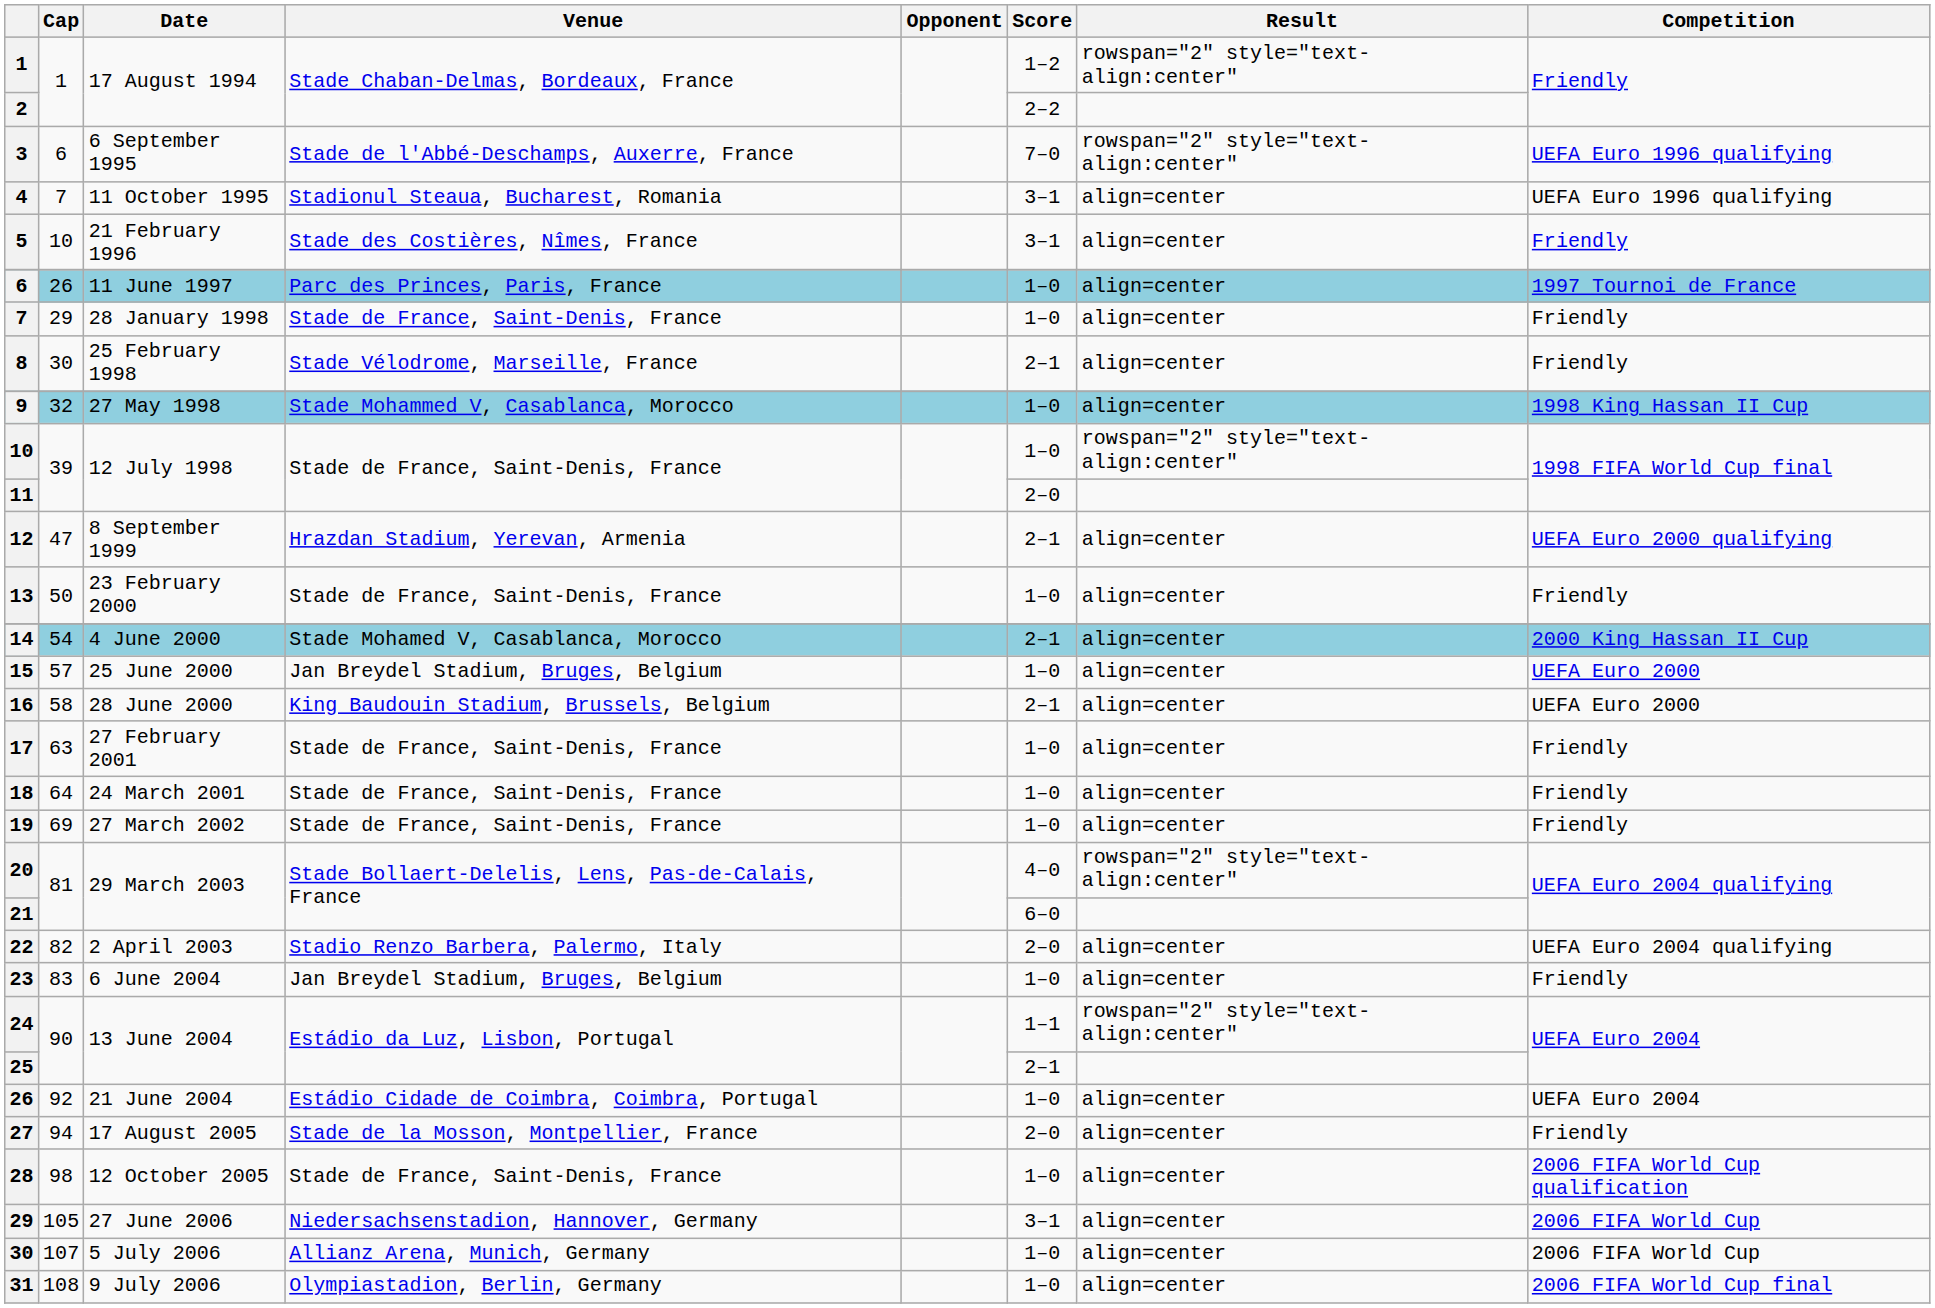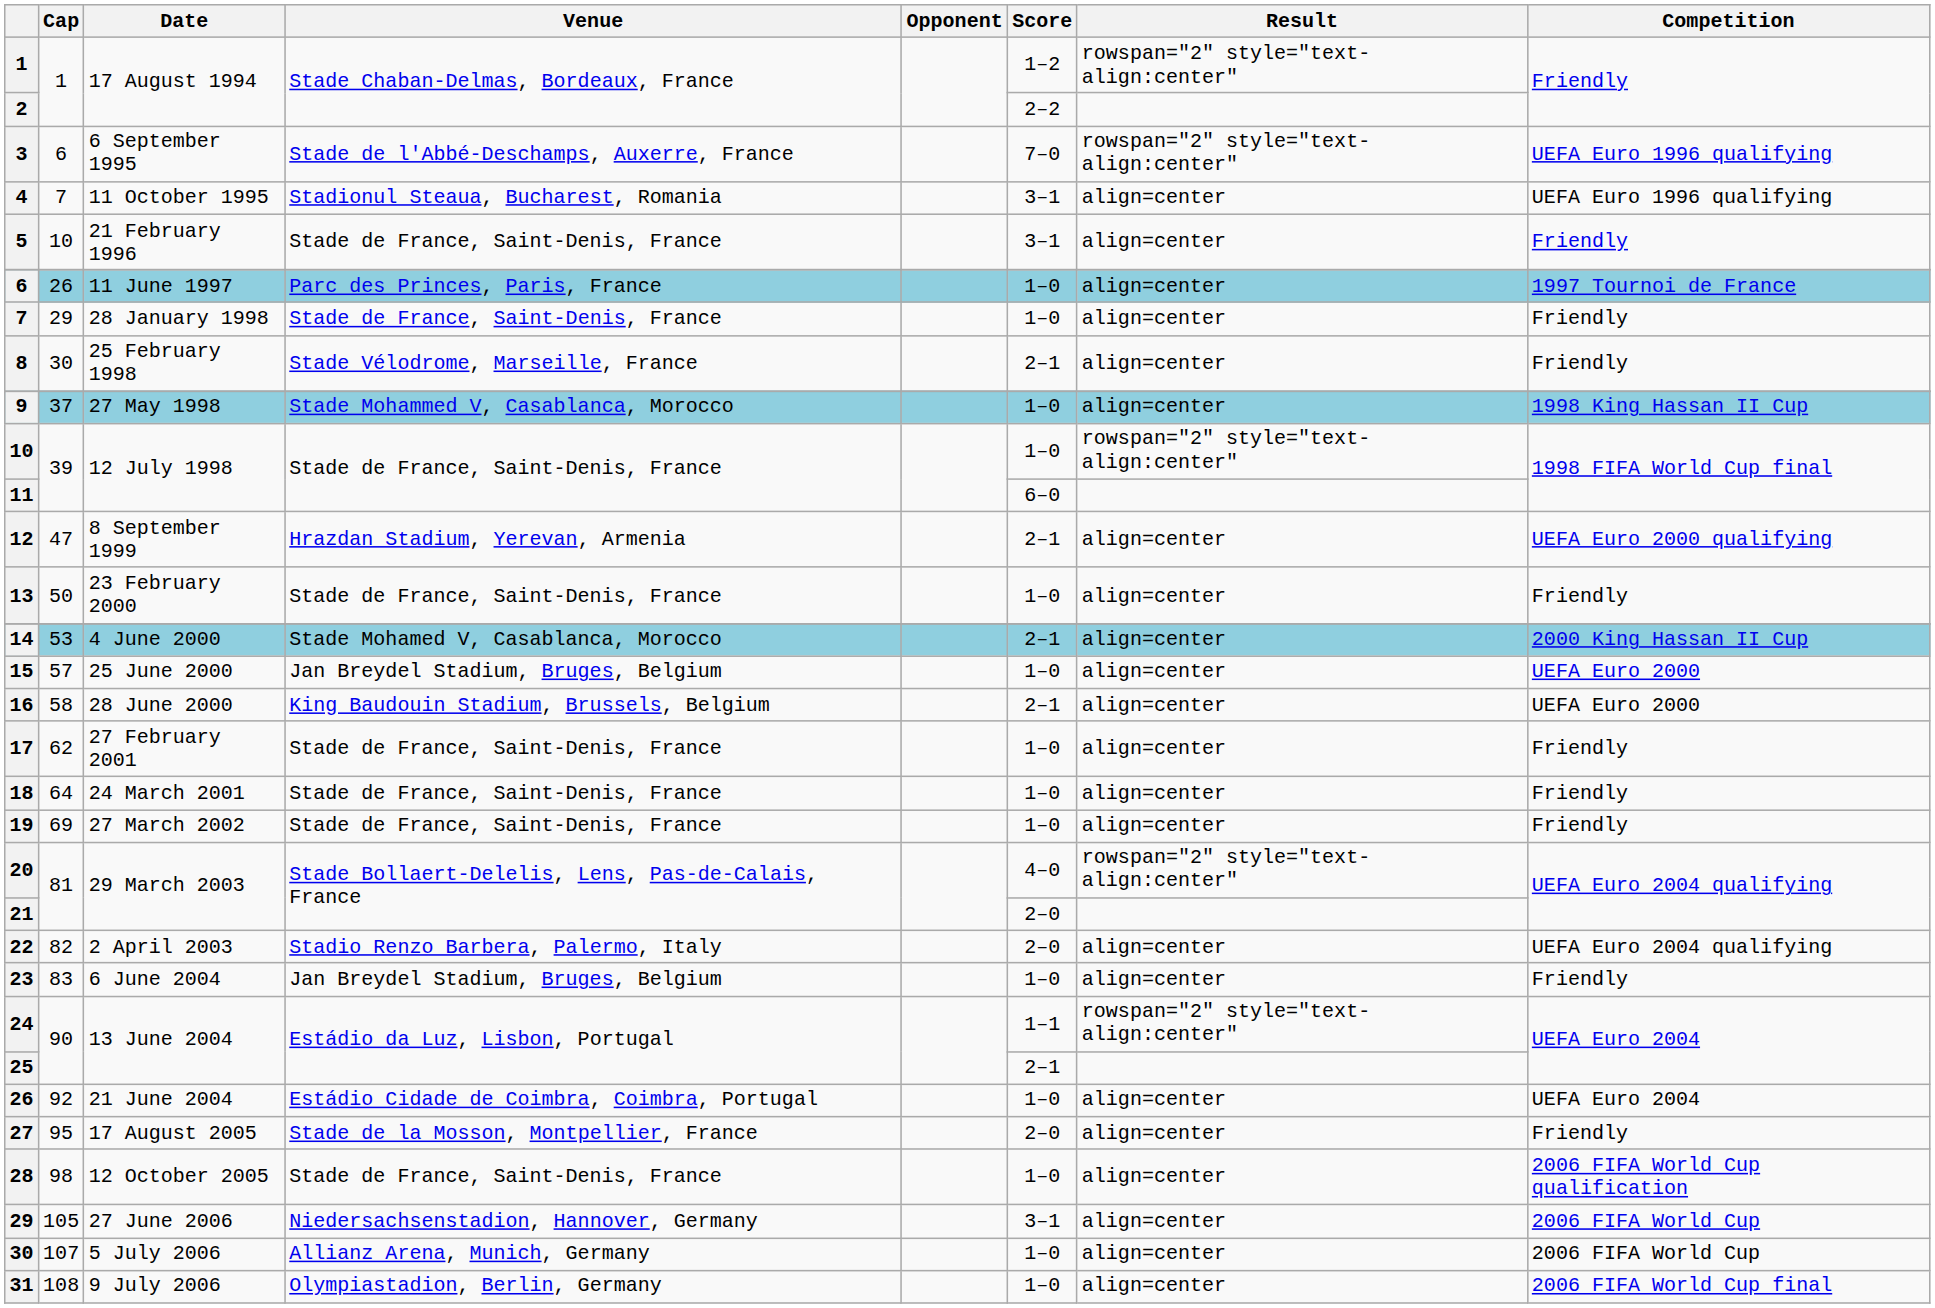(494, 242) Stade des Costières, Nîmes, France -> (506, 242) Stade de France, Saint-Denis, France
(61, 407) 32 -> (61, 407) 37
(1042, 496) 2–0 -> (1042, 496) 6–0
(61, 640) 54 -> (61, 640) 53
(61, 749) 63 -> (61, 749) 62
(1042, 914) 6–0 -> (1042, 914) 2–0
(61, 1133) 94 -> (61, 1133) 95
